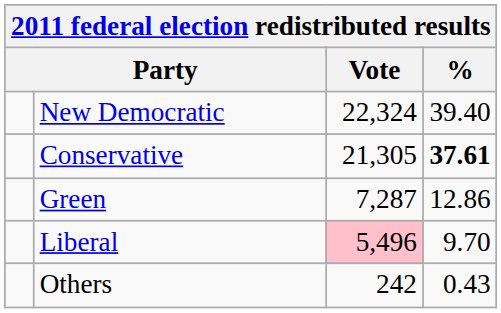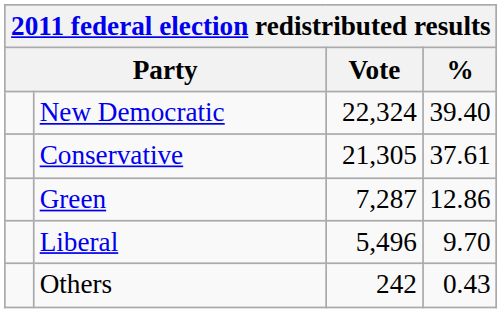(460, 155) bold -> (460, 155) normal
(386, 241) pink background -> (386, 241) no background
